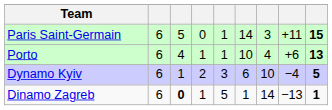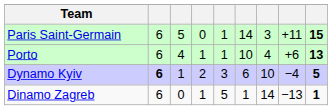(159, 74) normal -> (159, 74) bold
(181, 94) bold -> (181, 94) normal
